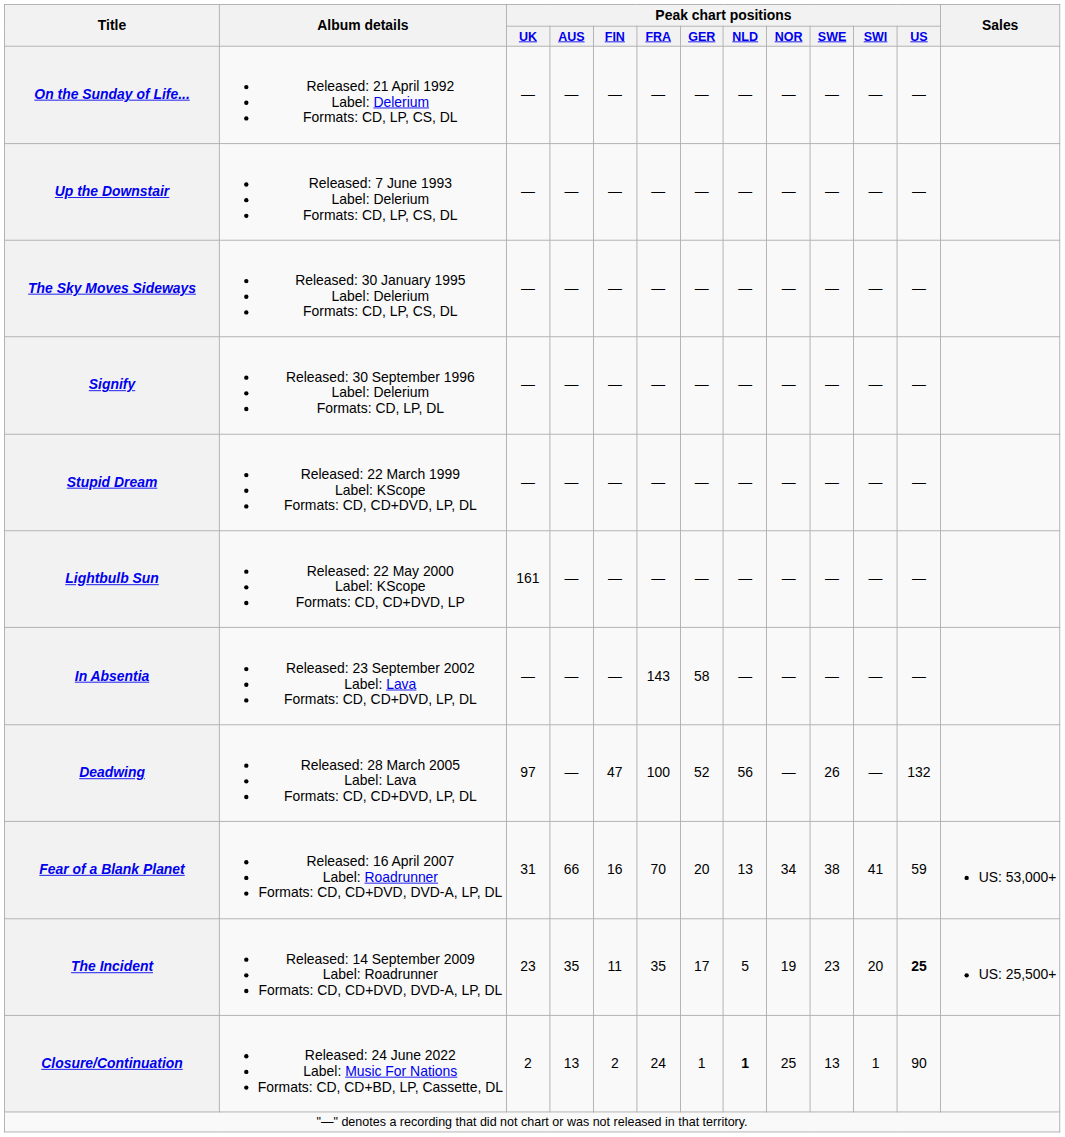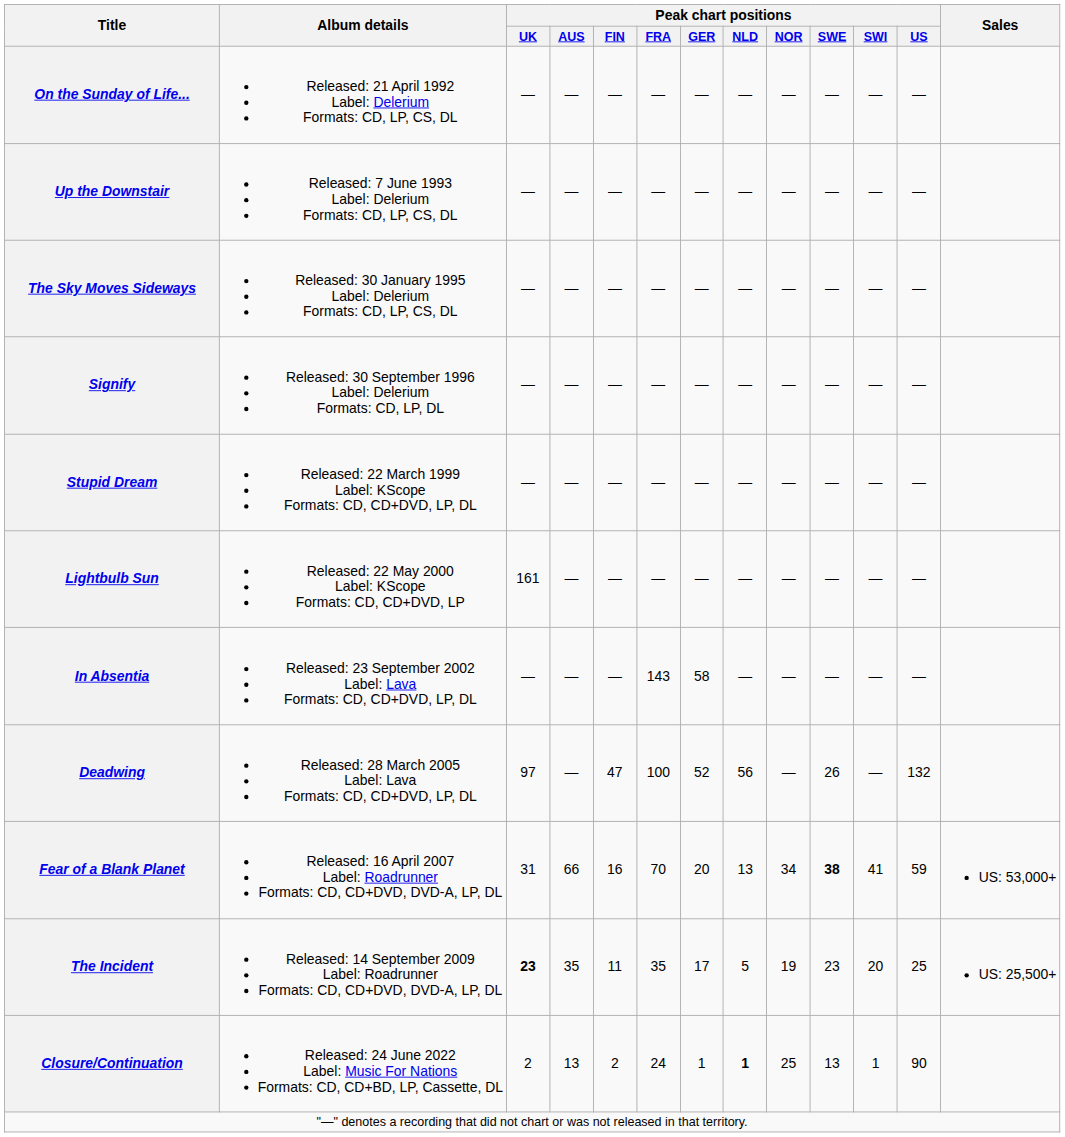(832, 869) normal -> (832, 869) bold
(528, 966) normal -> (528, 966) bold
(919, 966) bold -> (919, 966) normal
